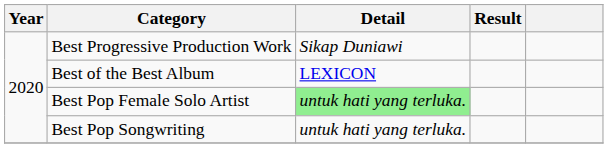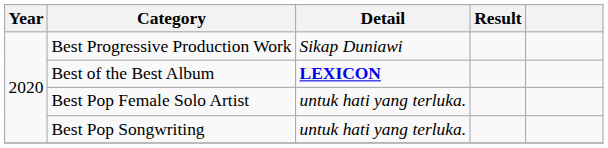(338, 73) normal -> (340, 73) bold
(383, 101) lightgreen background -> (383, 101) no background
